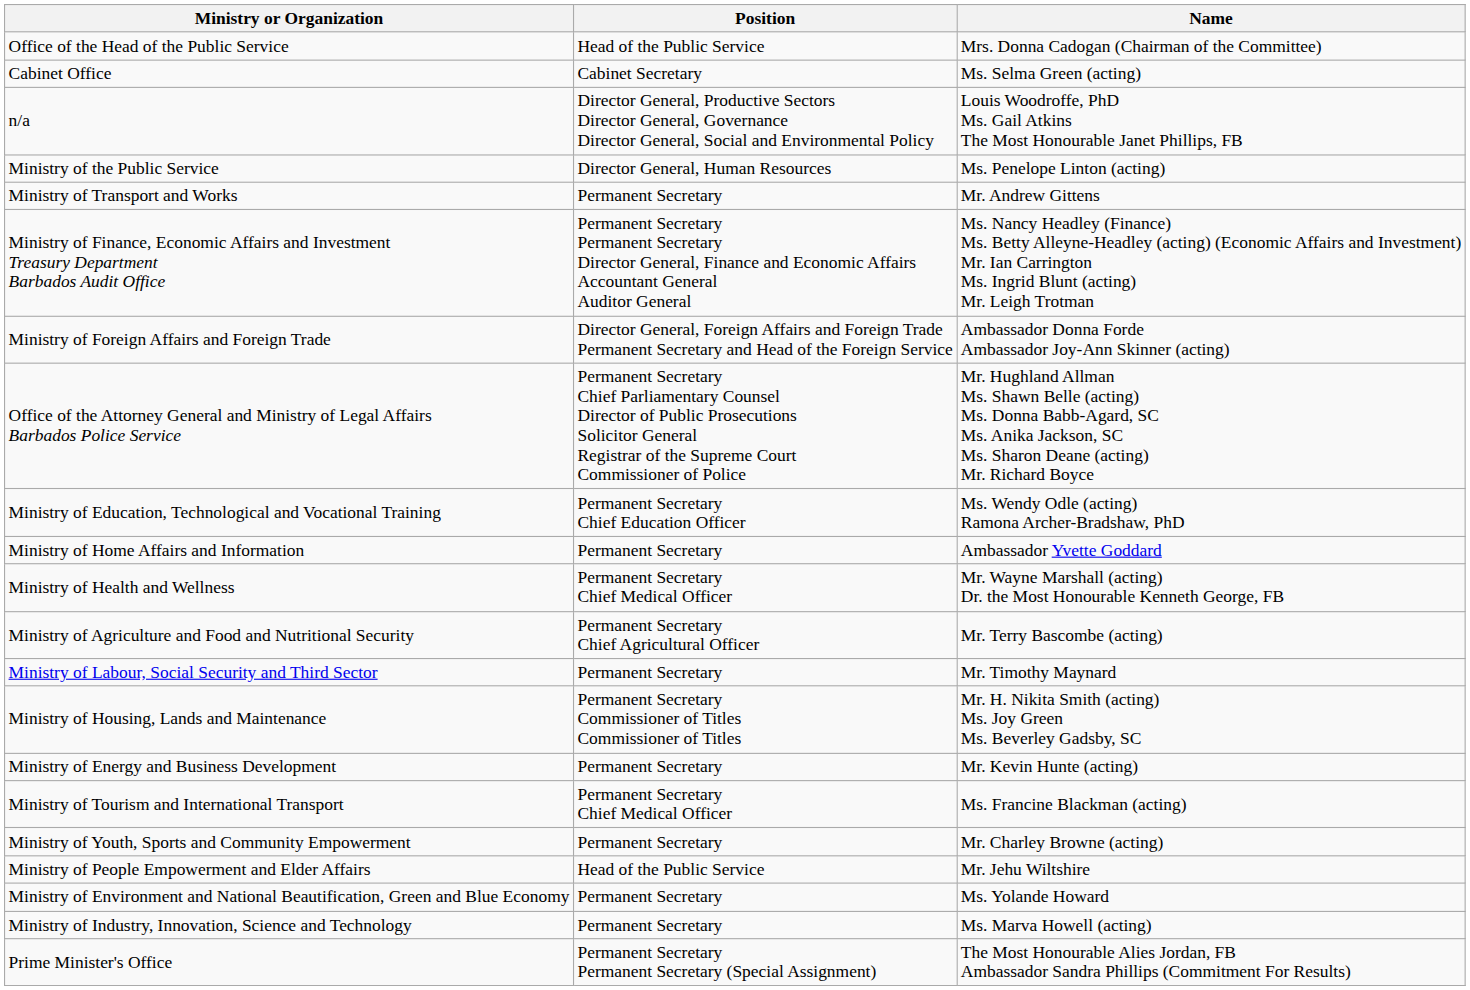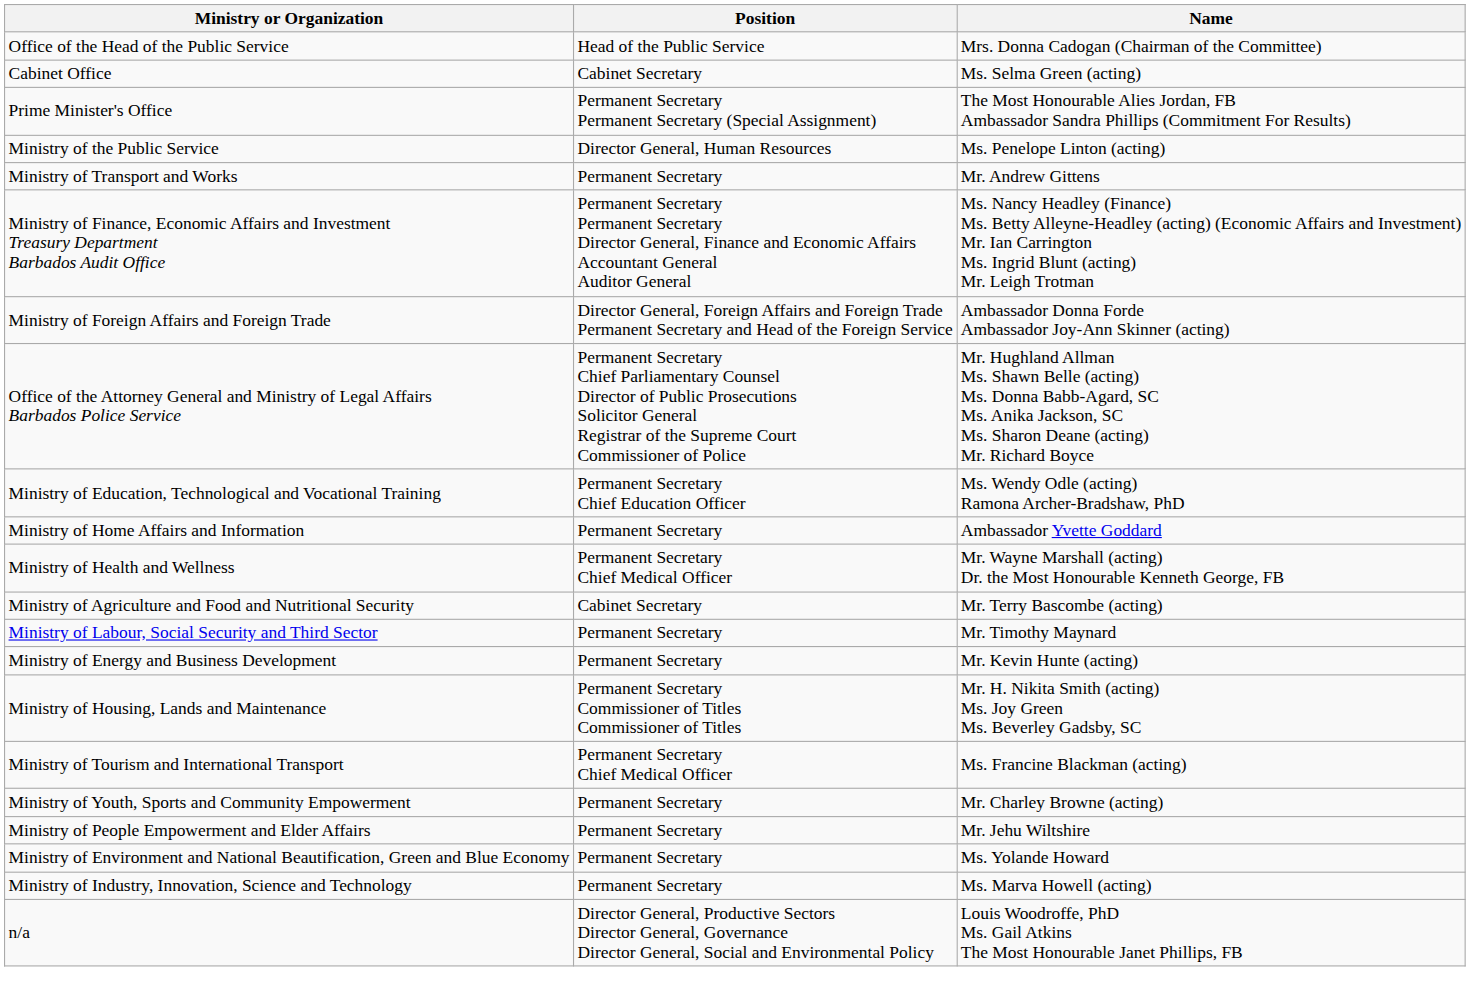rows swapped: (90, 962) <-> (19, 120)
(668, 634) Permanent Secretary Chief Agricultural Officer -> (640, 605) Cabinet Secretary
rows swapped: (167, 719) <-> (172, 766)
(671, 869) Head of the Public Service -> (650, 830) Permanent Secretary
